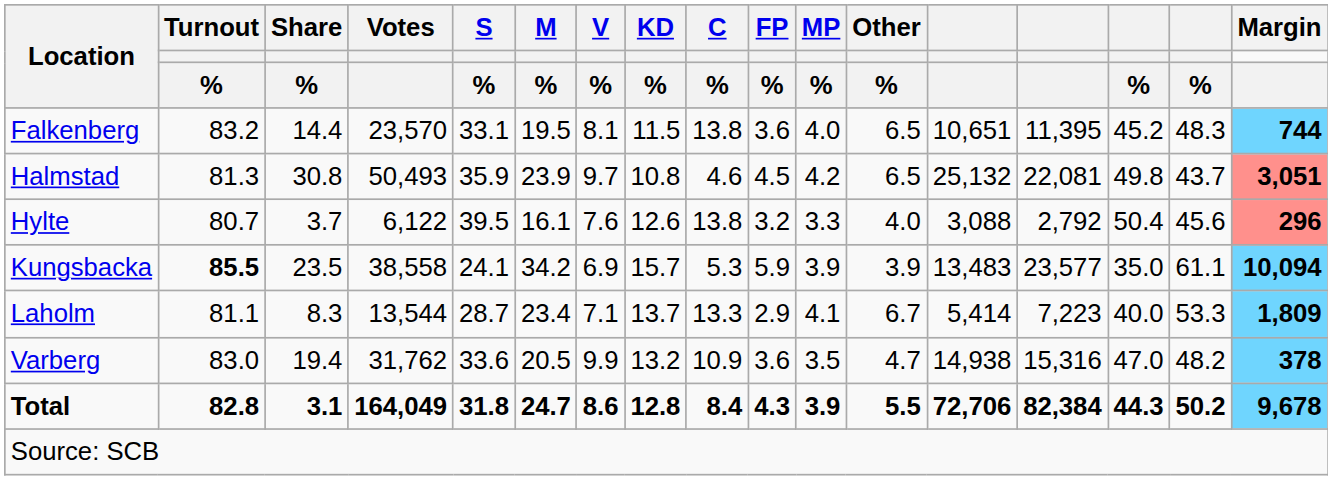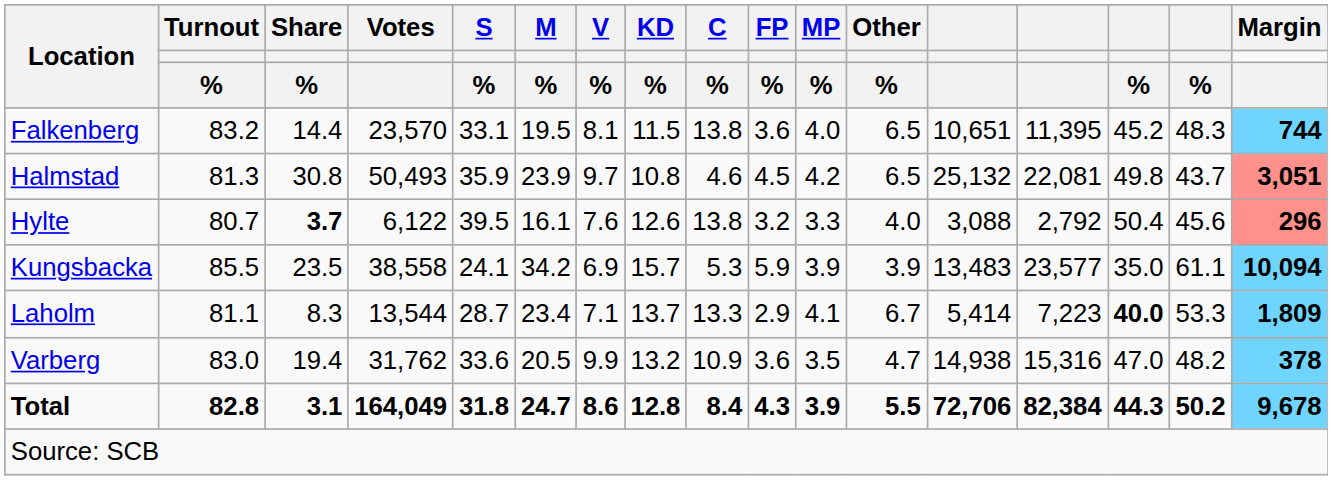(324, 222) normal -> (324, 222) bold
(234, 268) bold -> (234, 268) normal
(1139, 313) normal -> (1139, 313) bold
